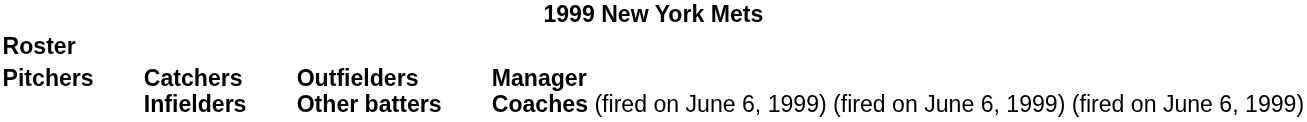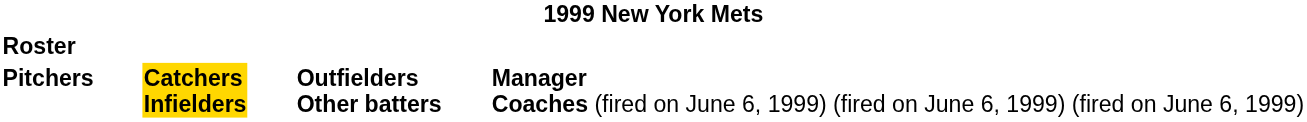(195, 90) no background -> (195, 90) gold background
